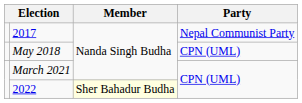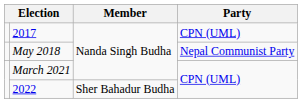(237, 32) Nepal Communist Party -> (210, 32) CPN (UML)
(210, 51) CPN (UML) -> (237, 51) Nepal Communist Party
(125, 88) lightyellow background -> (125, 88) no background
